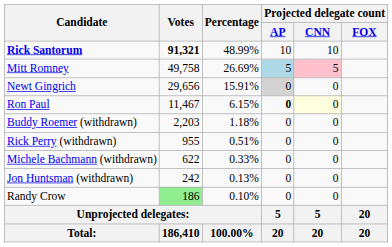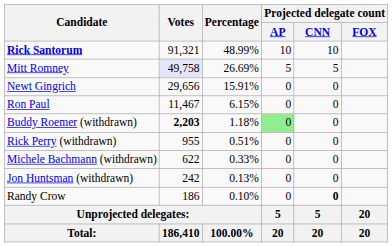(184, 50) bold -> (184, 50) normal
(184, 68) no background -> (184, 68) lavender background
(288, 68) lightblue background -> (288, 68) no background
(336, 68) pink background -> (336, 68) no background
(288, 86) lightgrey background -> (288, 86) no background
(288, 104) bold -> (288, 104) normal
(336, 104) lightyellow background -> (336, 104) no background
(187, 123) normal -> (187, 123) bold
(288, 123) no background -> (288, 123) lightgreen background
(191, 196) lightgreen background -> (191, 196) no background
(336, 196) normal -> (336, 196) bold
